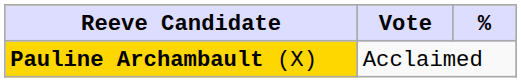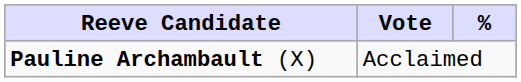(164, 59) gold background -> (164, 59) no background
